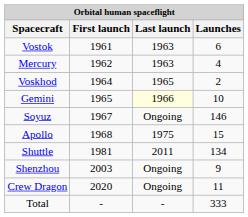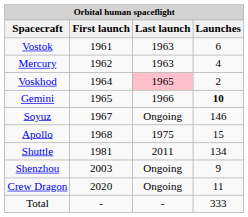(163, 81) no background -> (163, 81) pink background
(163, 98) lightyellow background -> (163, 98) no background
(218, 98) normal -> (218, 98) bold
